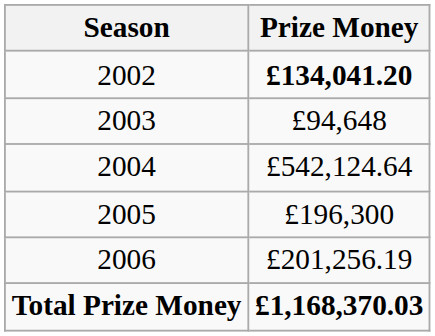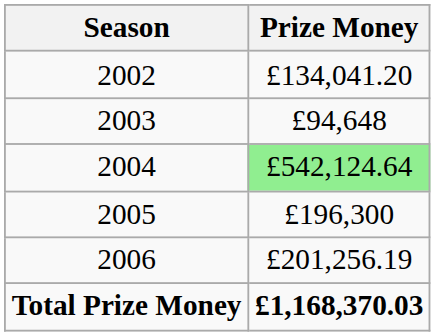(339, 74) bold -> (339, 74) normal
(339, 167) no background -> (339, 167) lightgreen background
